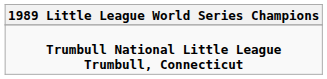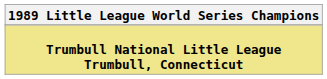(164, 57) no background -> (164, 57) khaki background
